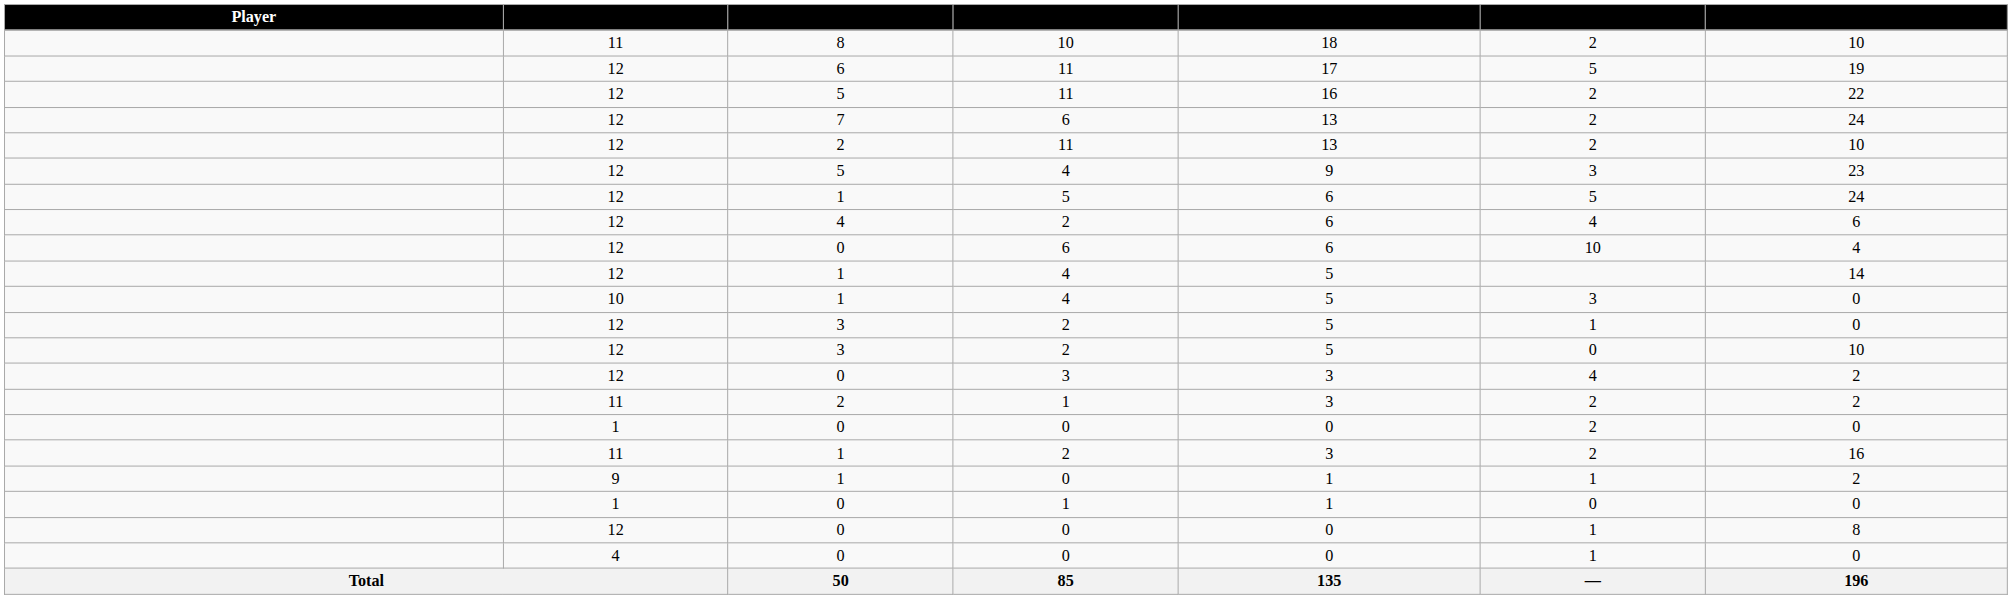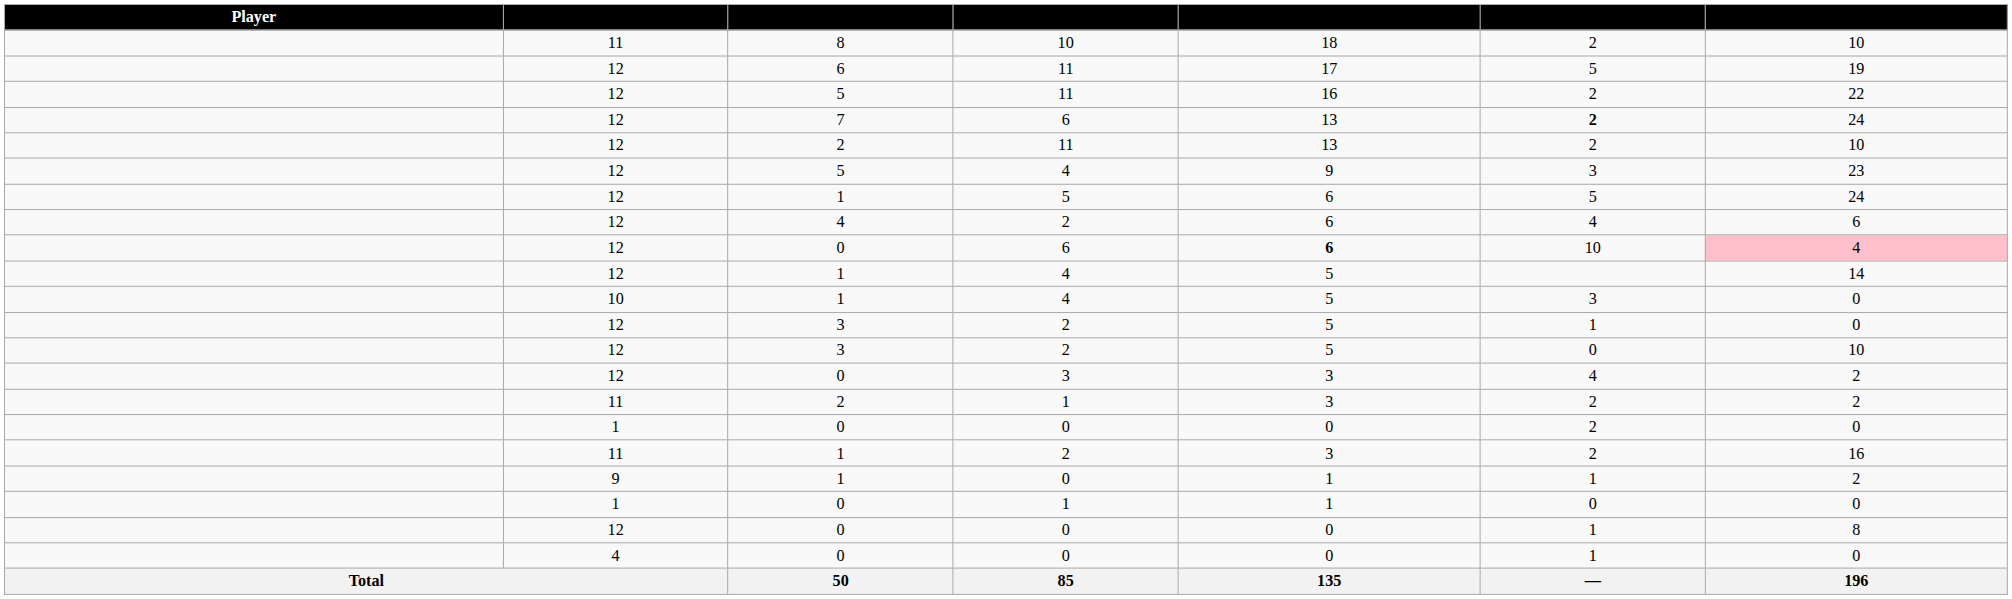(1593, 119) normal -> (1593, 119) bold
(1329, 247) normal -> (1329, 247) bold
(1856, 247) no background -> (1856, 247) pink background
